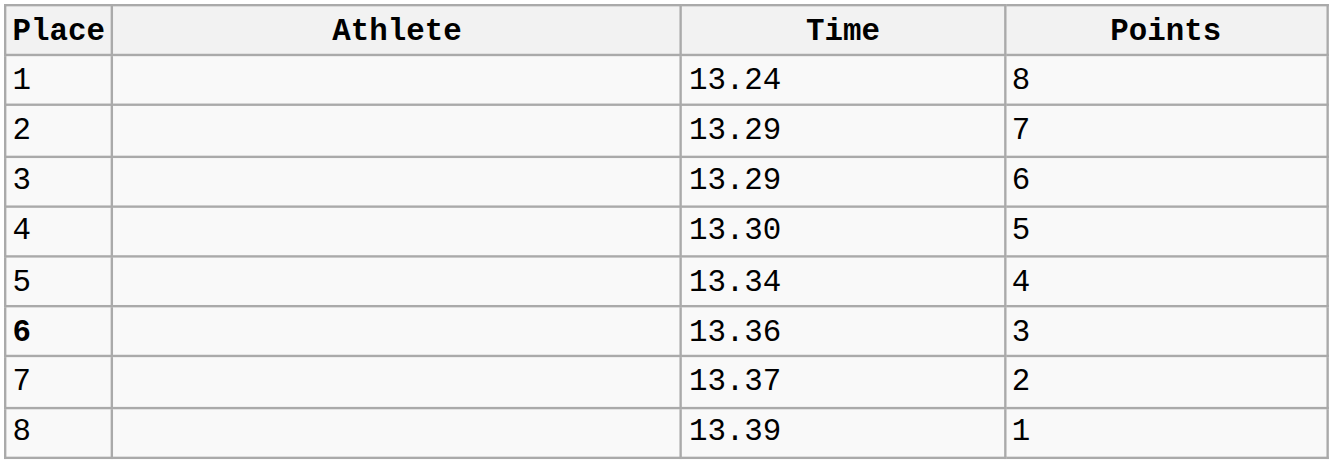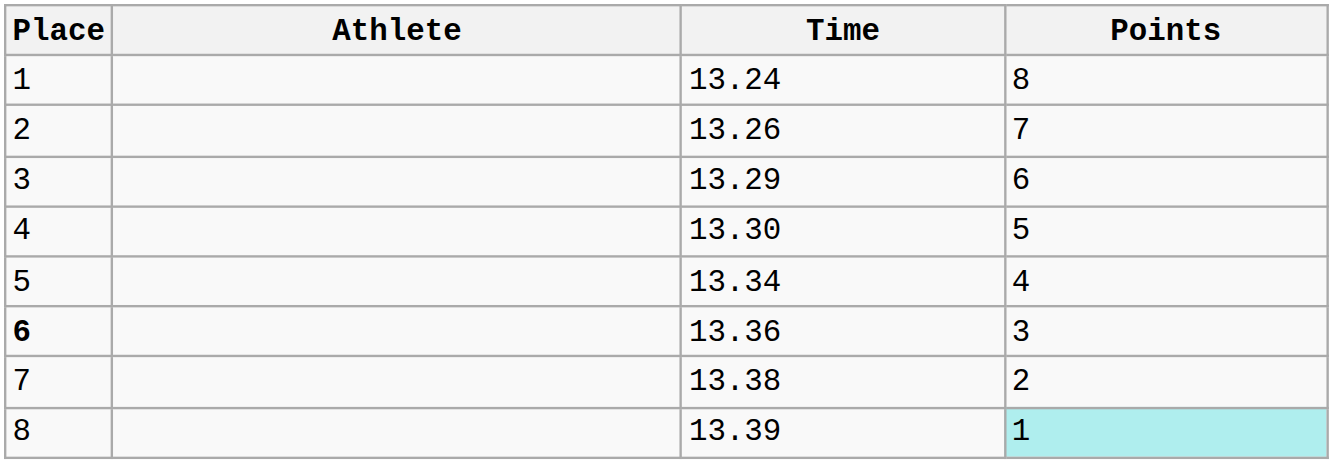(735, 131) 13.29 -> (735, 131) 13.26
(735, 382) 13.37 -> (735, 382) 13.38
(1021, 432) no background -> (1021, 432) paleturquoise background
